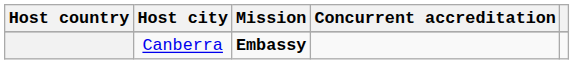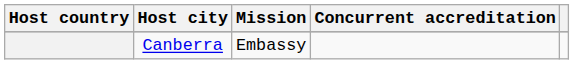(271, 46) bold -> (271, 46) normal
